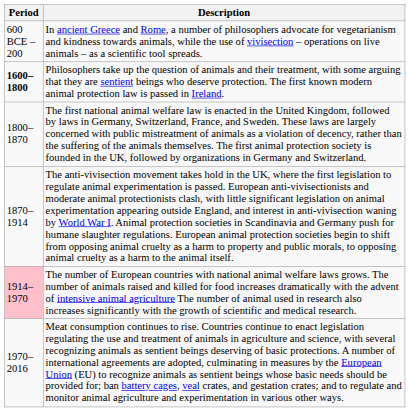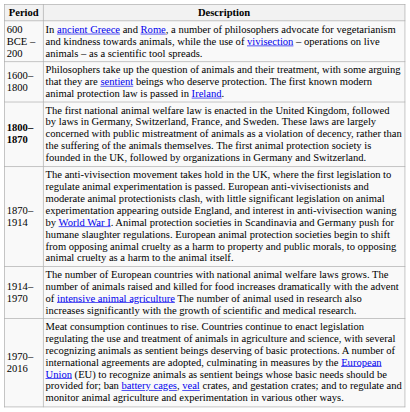(20, 82) bold -> (20, 82) normal
(20, 134) normal -> (20, 134) bold
(20, 292) pink background -> (20, 292) no background
